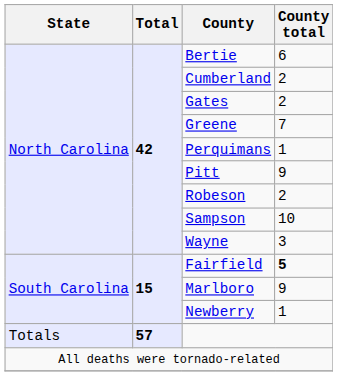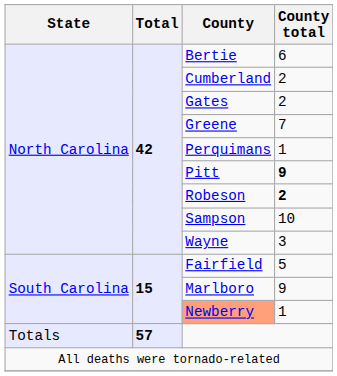(282, 173) normal -> (282, 173) bold
(282, 196) normal -> (282, 196) bold
(282, 266) bold -> (282, 266) normal
(220, 312) no background -> (220, 312) lightsalmon background
